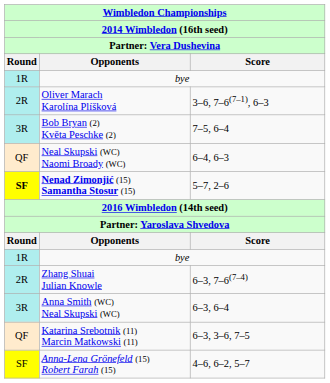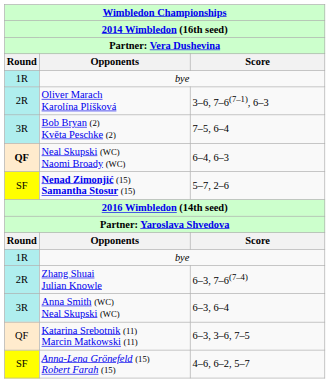(22, 157) normal -> (22, 157) bold
(22, 185) bold -> (22, 185) normal
